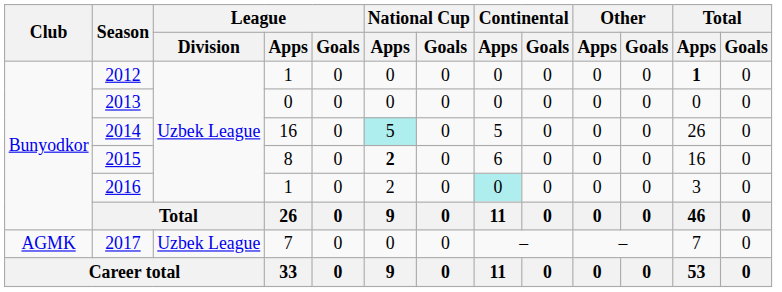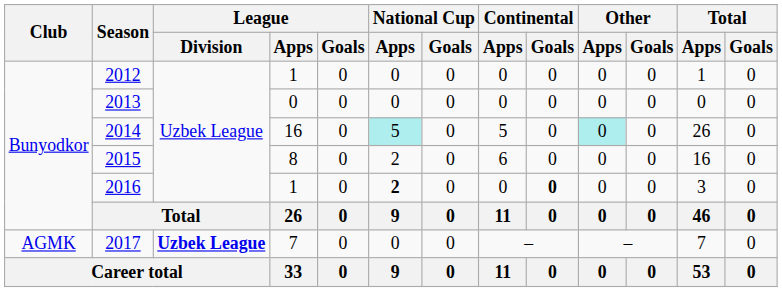(696, 74) bold -> (701, 74) normal
(597, 131) no background -> (602, 131) paleturquoise background
(390, 159) bold -> (395, 159) normal
(390, 187) normal -> (395, 187) bold
(498, 187) paleturquoise background -> (503, 187) no background
(548, 187) normal -> (552, 187) bold
(209, 243) normal -> (211, 243) bold
